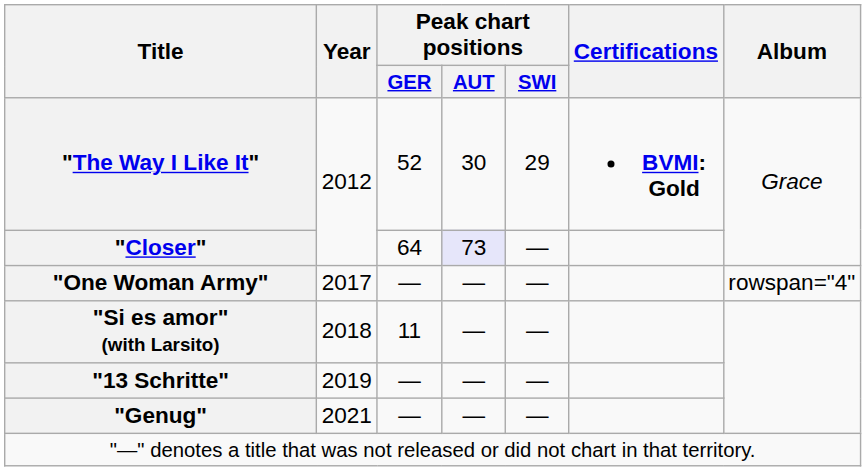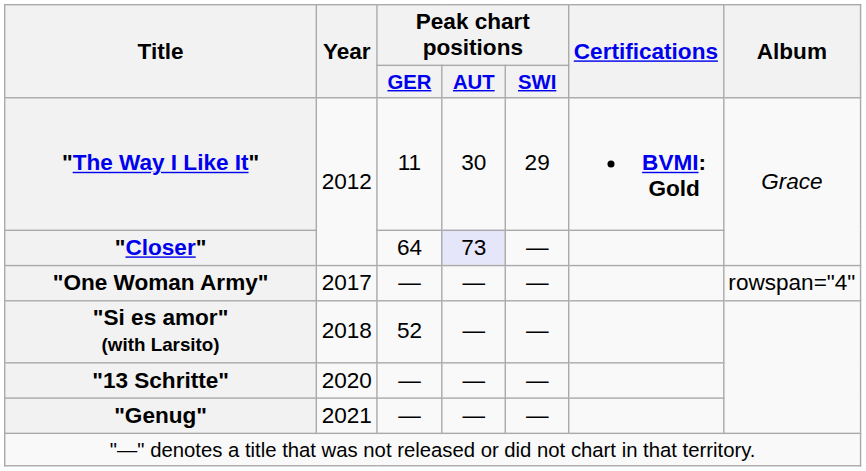(409, 163) 52 -> (409, 163) 11
(409, 331) 11 -> (409, 331) 52
(347, 380) 2019 -> (347, 380) 2020
